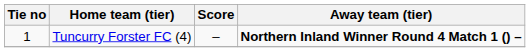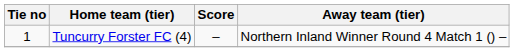(381, 36) bold -> (373, 36) normal
